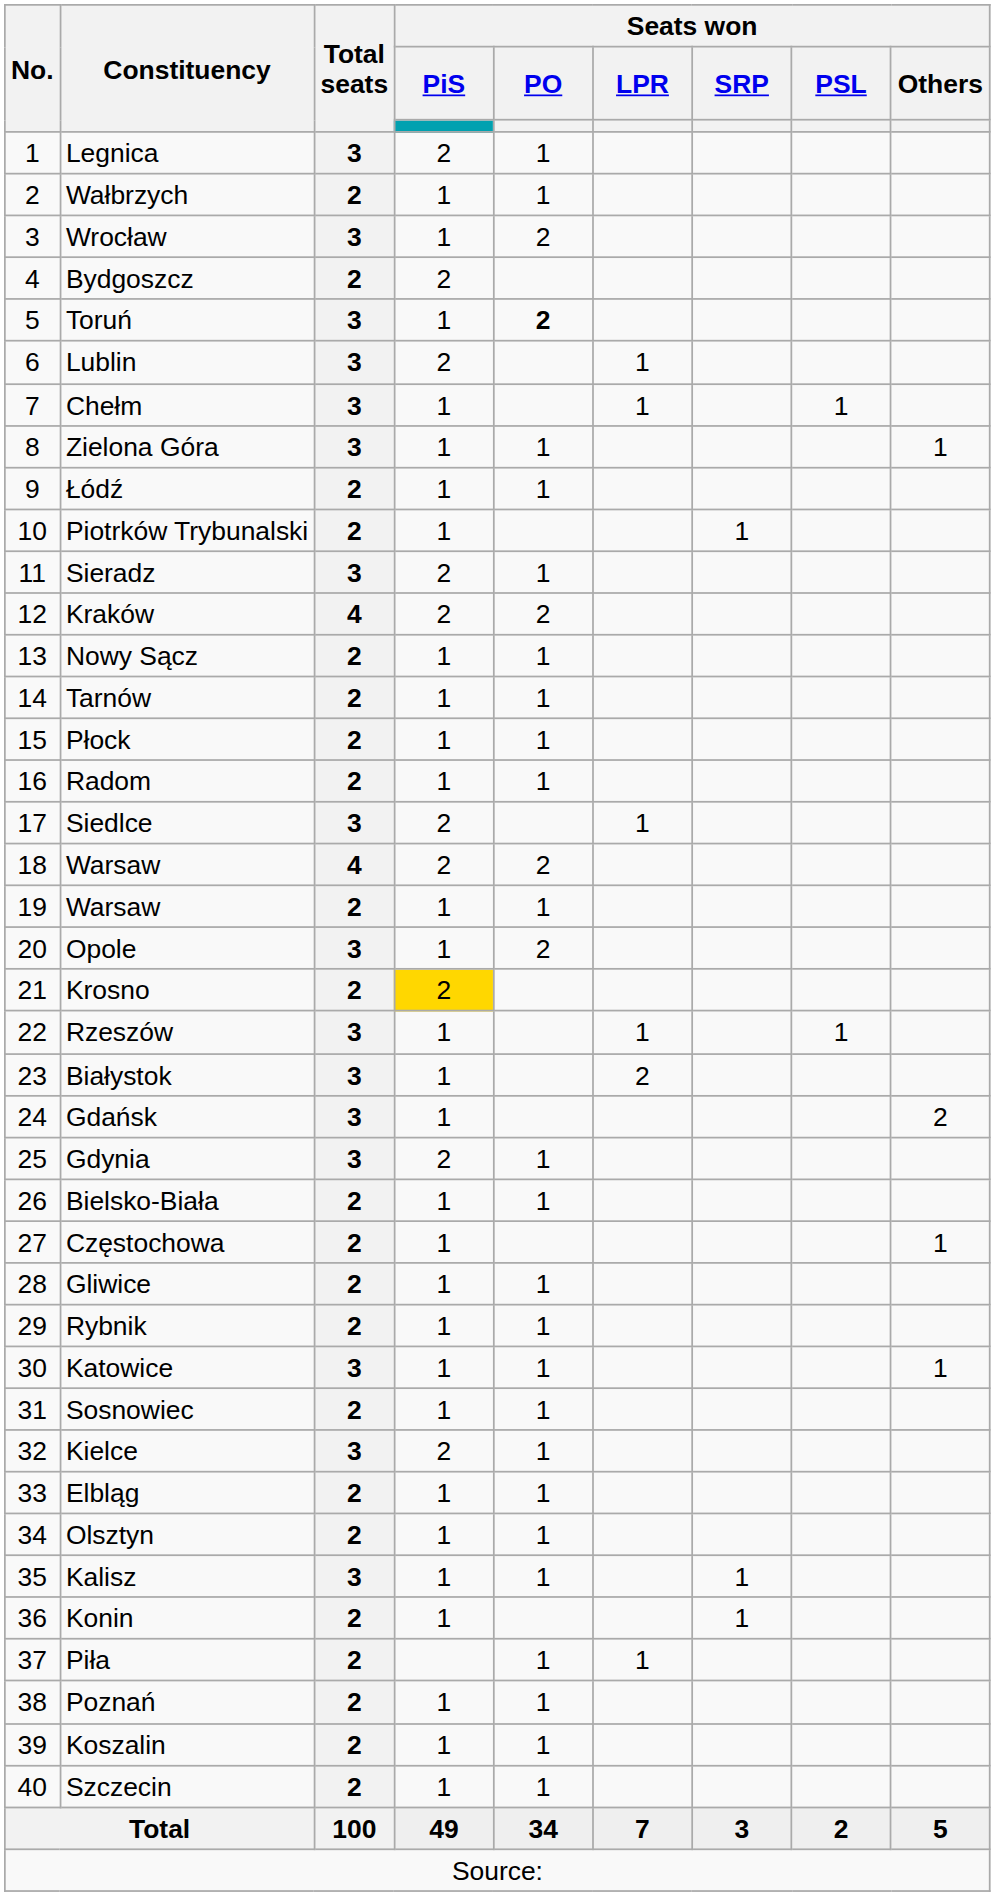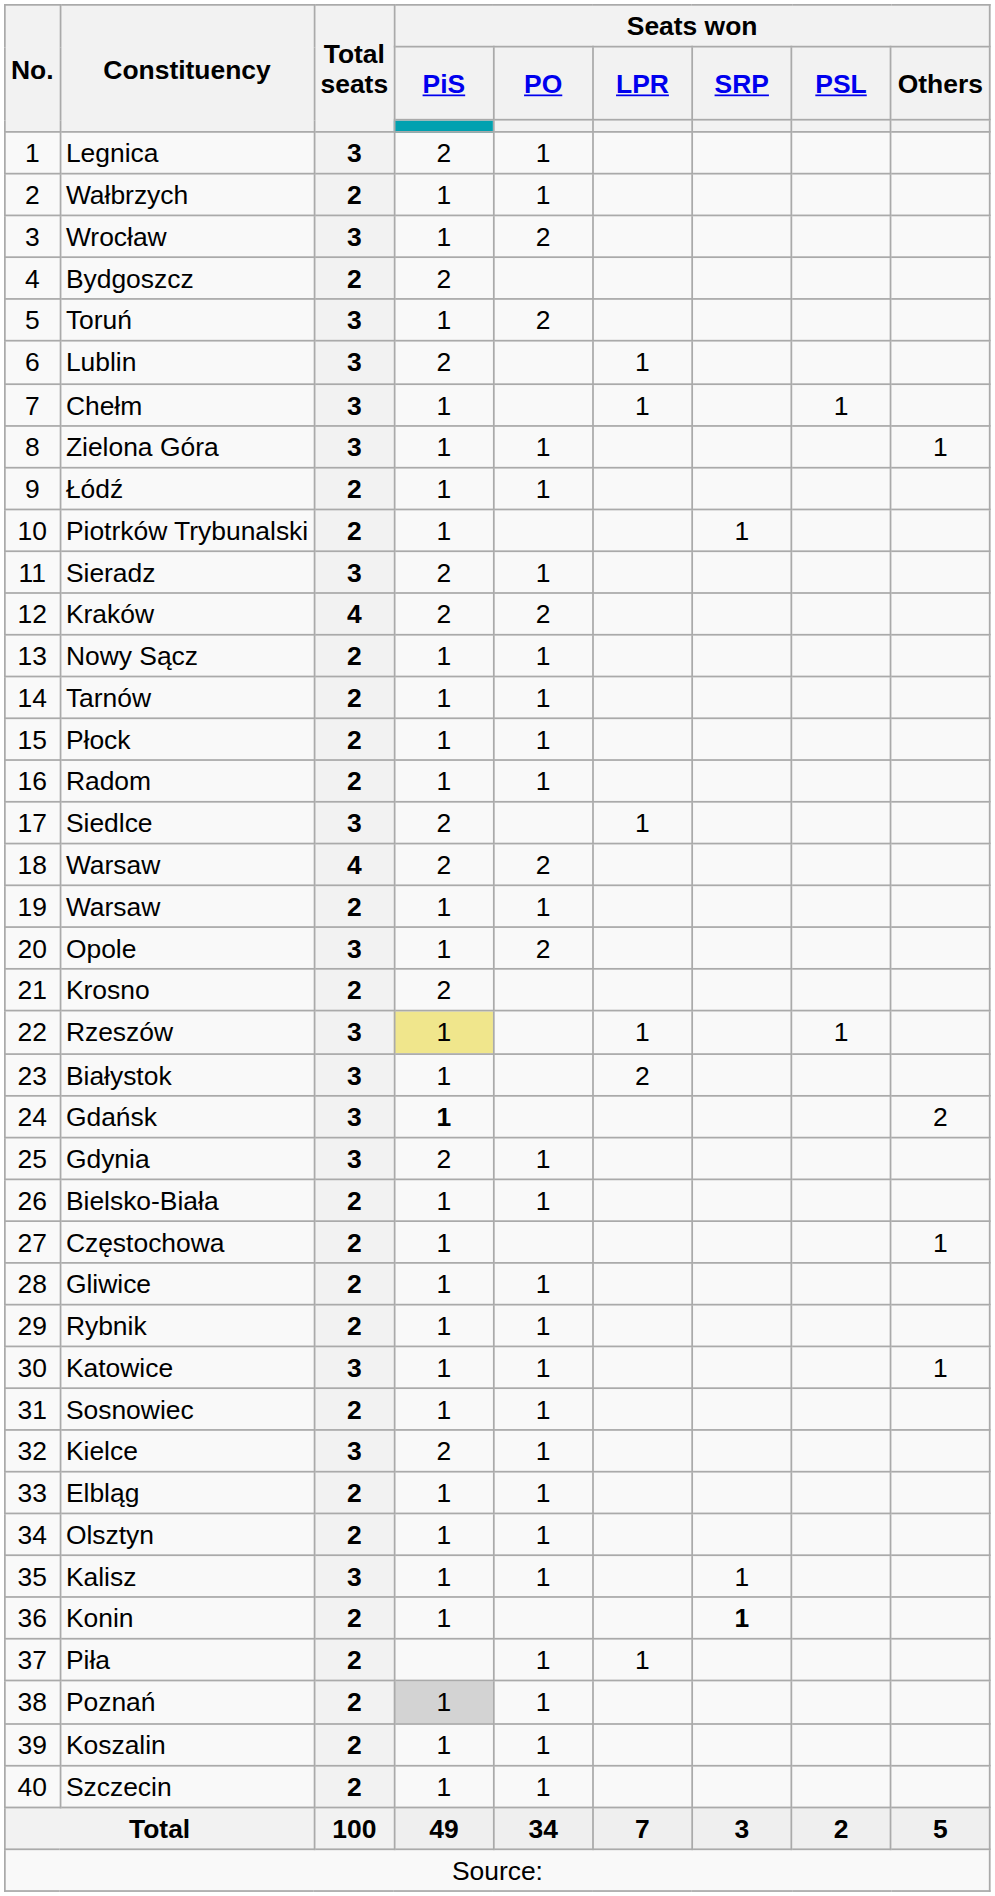(543, 321) bold -> (543, 321) normal
(444, 991) gold background -> (444, 991) no background
(444, 1032) no background -> (444, 1032) khaki background
(444, 1116) normal -> (444, 1116) bold
(742, 1619) normal -> (742, 1619) bold
(444, 1702) no background -> (444, 1702) lightgrey background
